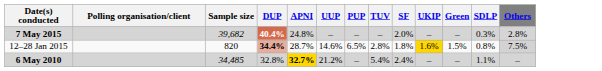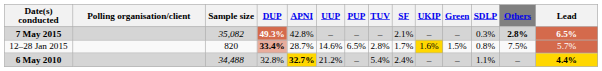+ column: (567, 16)
(231, 34) 39,682 -> (231, 34) 35,082
(272, 34) 40.4% -> (272, 34) 49.3%
(302, 34) 24.8% -> (302, 34) 42.8%
(404, 34) 2.0% -> (404, 34) 2.1%
(518, 34) normal -> (518, 34) bold
(272, 47) 34.4% -> (272, 47) 33.4%
(404, 47) 1.8% -> (404, 47) 1.7%
(518, 47) lightgrey background -> (518, 47) no background
(231, 60) 34,485 -> (231, 60) 34,488
